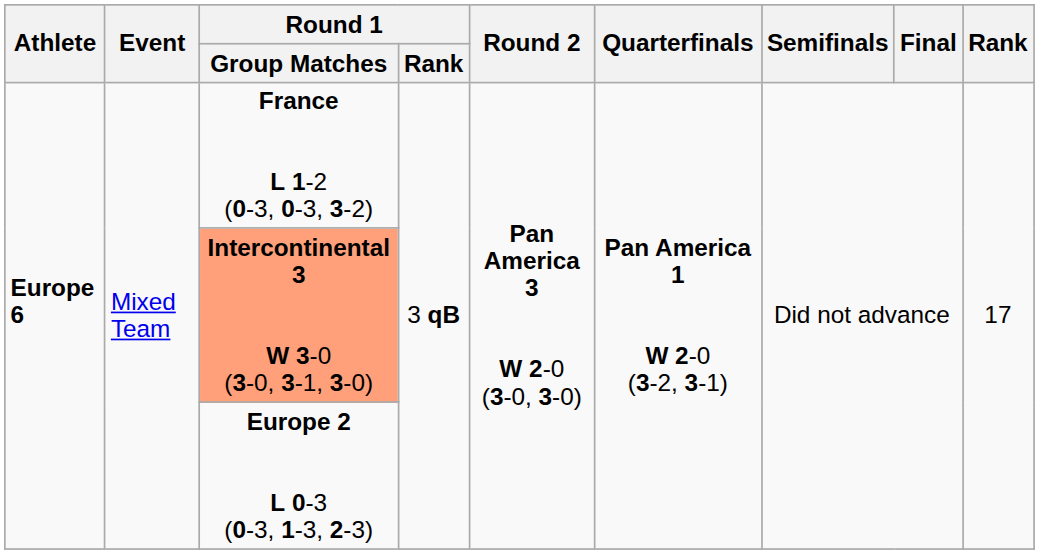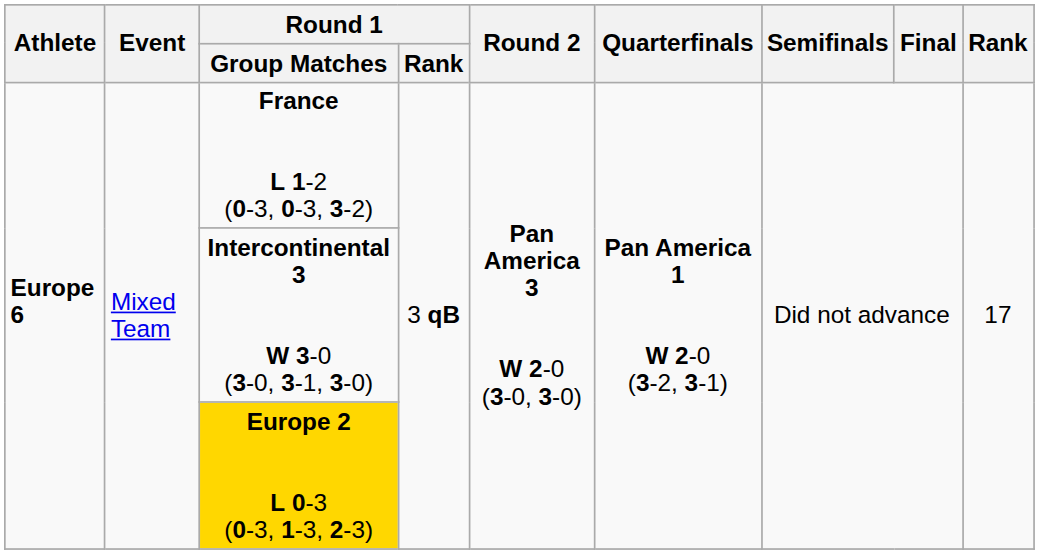(299, 316) lightsalmon background -> (299, 316) no background
(299, 476) no background -> (299, 476) gold background
